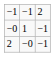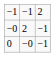(25, 28) 1 -> (25, 28) 2
(9, 44) 2 -> (9, 44) 0
